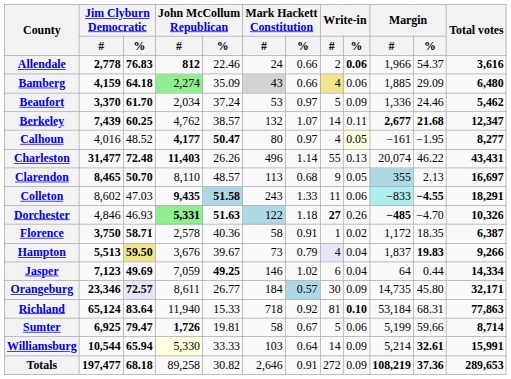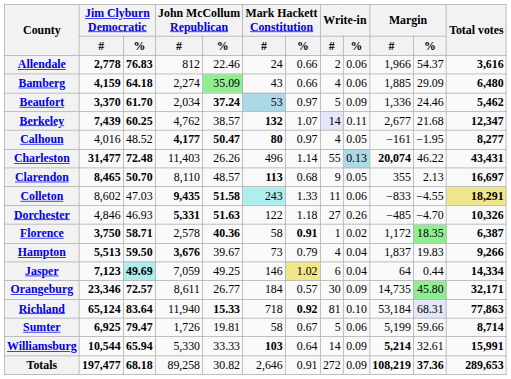(191, 64) bold -> (191, 64) normal
(357, 64) bold -> (357, 64) normal
(187, 83) lightgreen background -> (187, 83) no background
(227, 83) no background -> (227, 83) lightgreen background
(277, 83) lightgrey background -> (277, 83) no background
(338, 83) khaki background -> (338, 83) no background
(227, 102) normal -> (227, 102) bold
(277, 102) no background -> (277, 102) lightblue background
(274, 121) normal -> (274, 121) bold
(335, 121) no background -> (335, 121) lavender background
(397, 121) bold -> (397, 121) normal
(430, 121) bold -> (430, 121) normal
(277, 139) normal -> (277, 139) bold
(357, 139) lightyellow background -> (357, 139) no background
(184, 158) bold -> (184, 158) normal
(357, 158) no background -> (357, 158) lightblue background
(395, 158) normal -> (395, 158) bold
(274, 177) normal -> (274, 177) bold
(402, 177) lightblue background -> (402, 177) no background
(227, 196) lightblue background -> (227, 196) no background
(274, 196) no background -> (274, 196) paleturquoise background
(399, 196) paleturquoise background -> (399, 196) no background
(430, 196) bold -> (430, 196) normal
(487, 196) no background -> (487, 196) khaki background
(187, 214) lightgreen background -> (187, 214) no background
(274, 214) lightblue background -> (274, 214) no background
(335, 214) bold -> (335, 214) normal
(399, 214) bold -> (399, 214) normal
(227, 233) normal -> (227, 233) bold
(307, 233) normal -> (307, 233) bold
(430, 233) no background -> (430, 233) lightgreen background
(139, 252) khaki background -> (139, 252) no background
(187, 252) normal -> (187, 252) bold
(338, 252) lavender background -> (338, 252) no background
(430, 252) bold -> (430, 252) normal
(139, 271) no background -> (139, 271) paleturquoise background
(227, 271) bold -> (227, 271) normal
(307, 271) no background -> (307, 271) khaki background
(139, 290) lavender background -> (139, 290) no background
(307, 290) lightblue background -> (307, 290) no background
(430, 290) no background -> (430, 290) lightgreen background
(227, 308) normal -> (227, 308) bold
(307, 308) normal -> (307, 308) bold
(357, 308) bold -> (357, 308) normal
(430, 308) no background -> (430, 308) lavender background
(187, 327) bold -> (187, 327) normal
(187, 346) lightyellow background -> (187, 346) no background
(274, 346) normal -> (274, 346) bold
(397, 346) normal -> (397, 346) bold
(430, 346) bold -> (430, 346) normal
